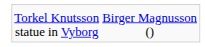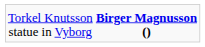(150, 24) normal -> (146, 24) bold
